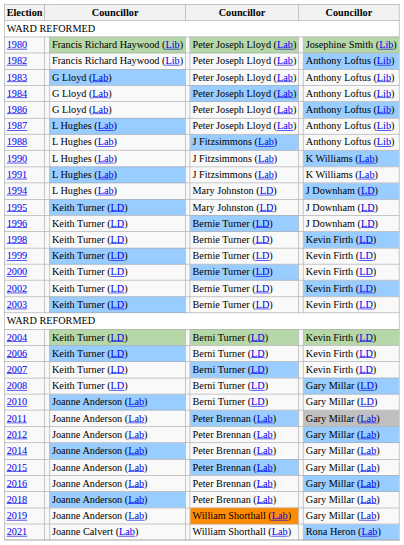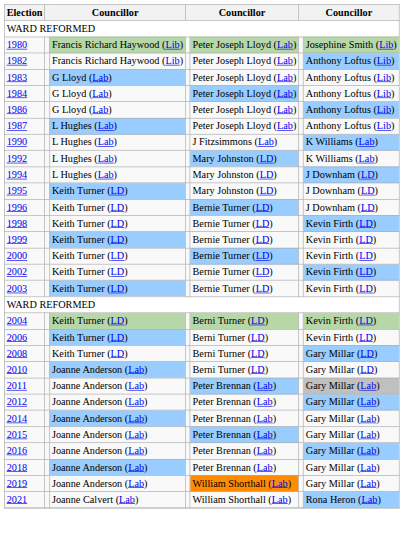- row: (17, 142)
- row: (17, 175)
+ row: (17, 158)
- row: (17, 369)
